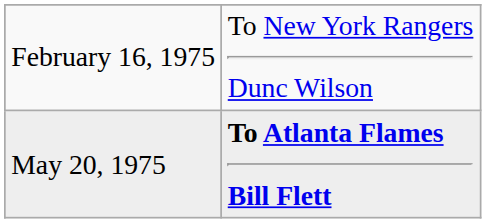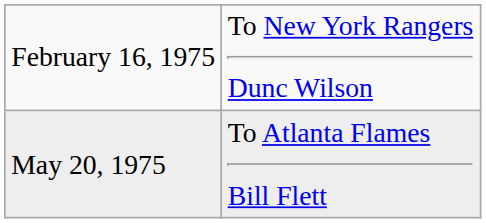(351, 163) bold -> (351, 163) normal
